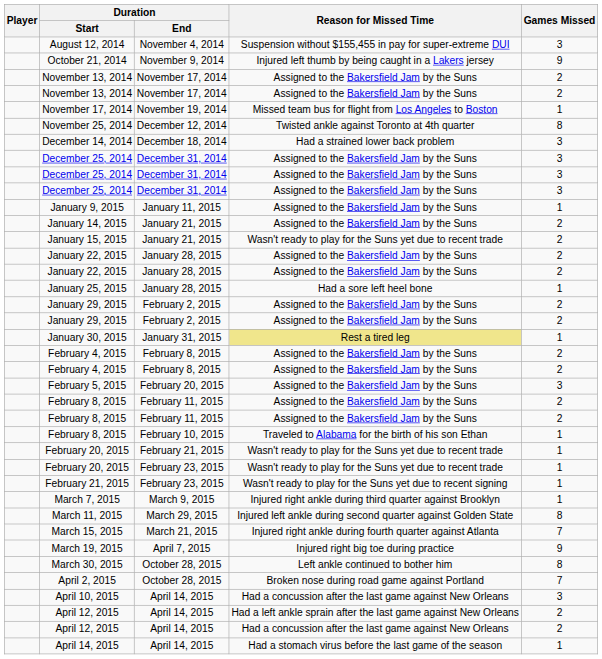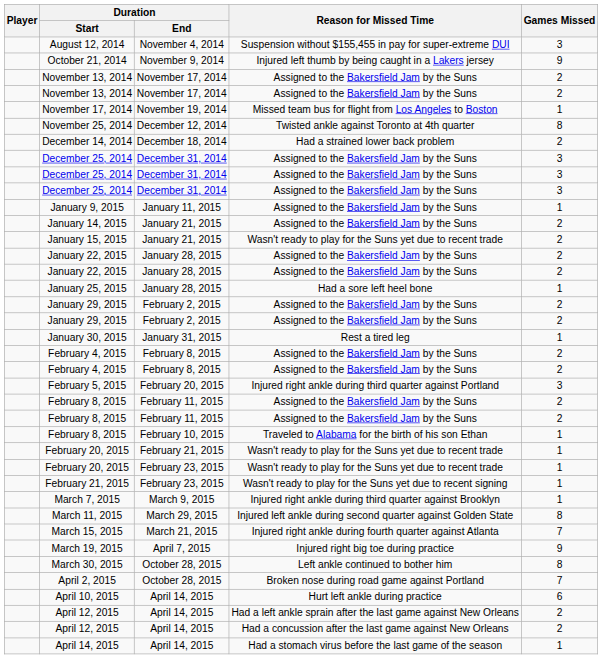(559, 142) 3 -> (559, 142) 2
(375, 337) khaki background -> (375, 337) no background
(375, 386) Assigned to the Bakersfield Jam by the Suns -> (375, 386) Injured right ankle during third quarter against Portland
(375, 597) Had a concussion after the last game against New Orleans -> (375, 597) Hurt left ankle during practice
(559, 597) 3 -> (559, 597) 6
